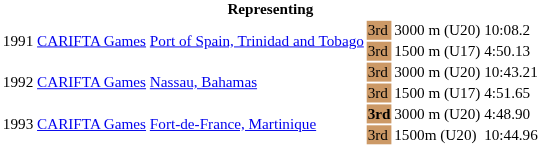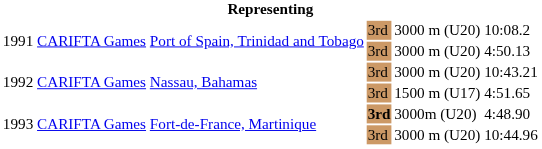(437, 51) 1500 m (U17) -> (437, 51) 3000 m (U20)
(437, 113) 3000 m (U20) -> (435, 113) 3000m (U20)
(435, 134) 1500m (U20) -> (437, 134) 3000 m (U20)
